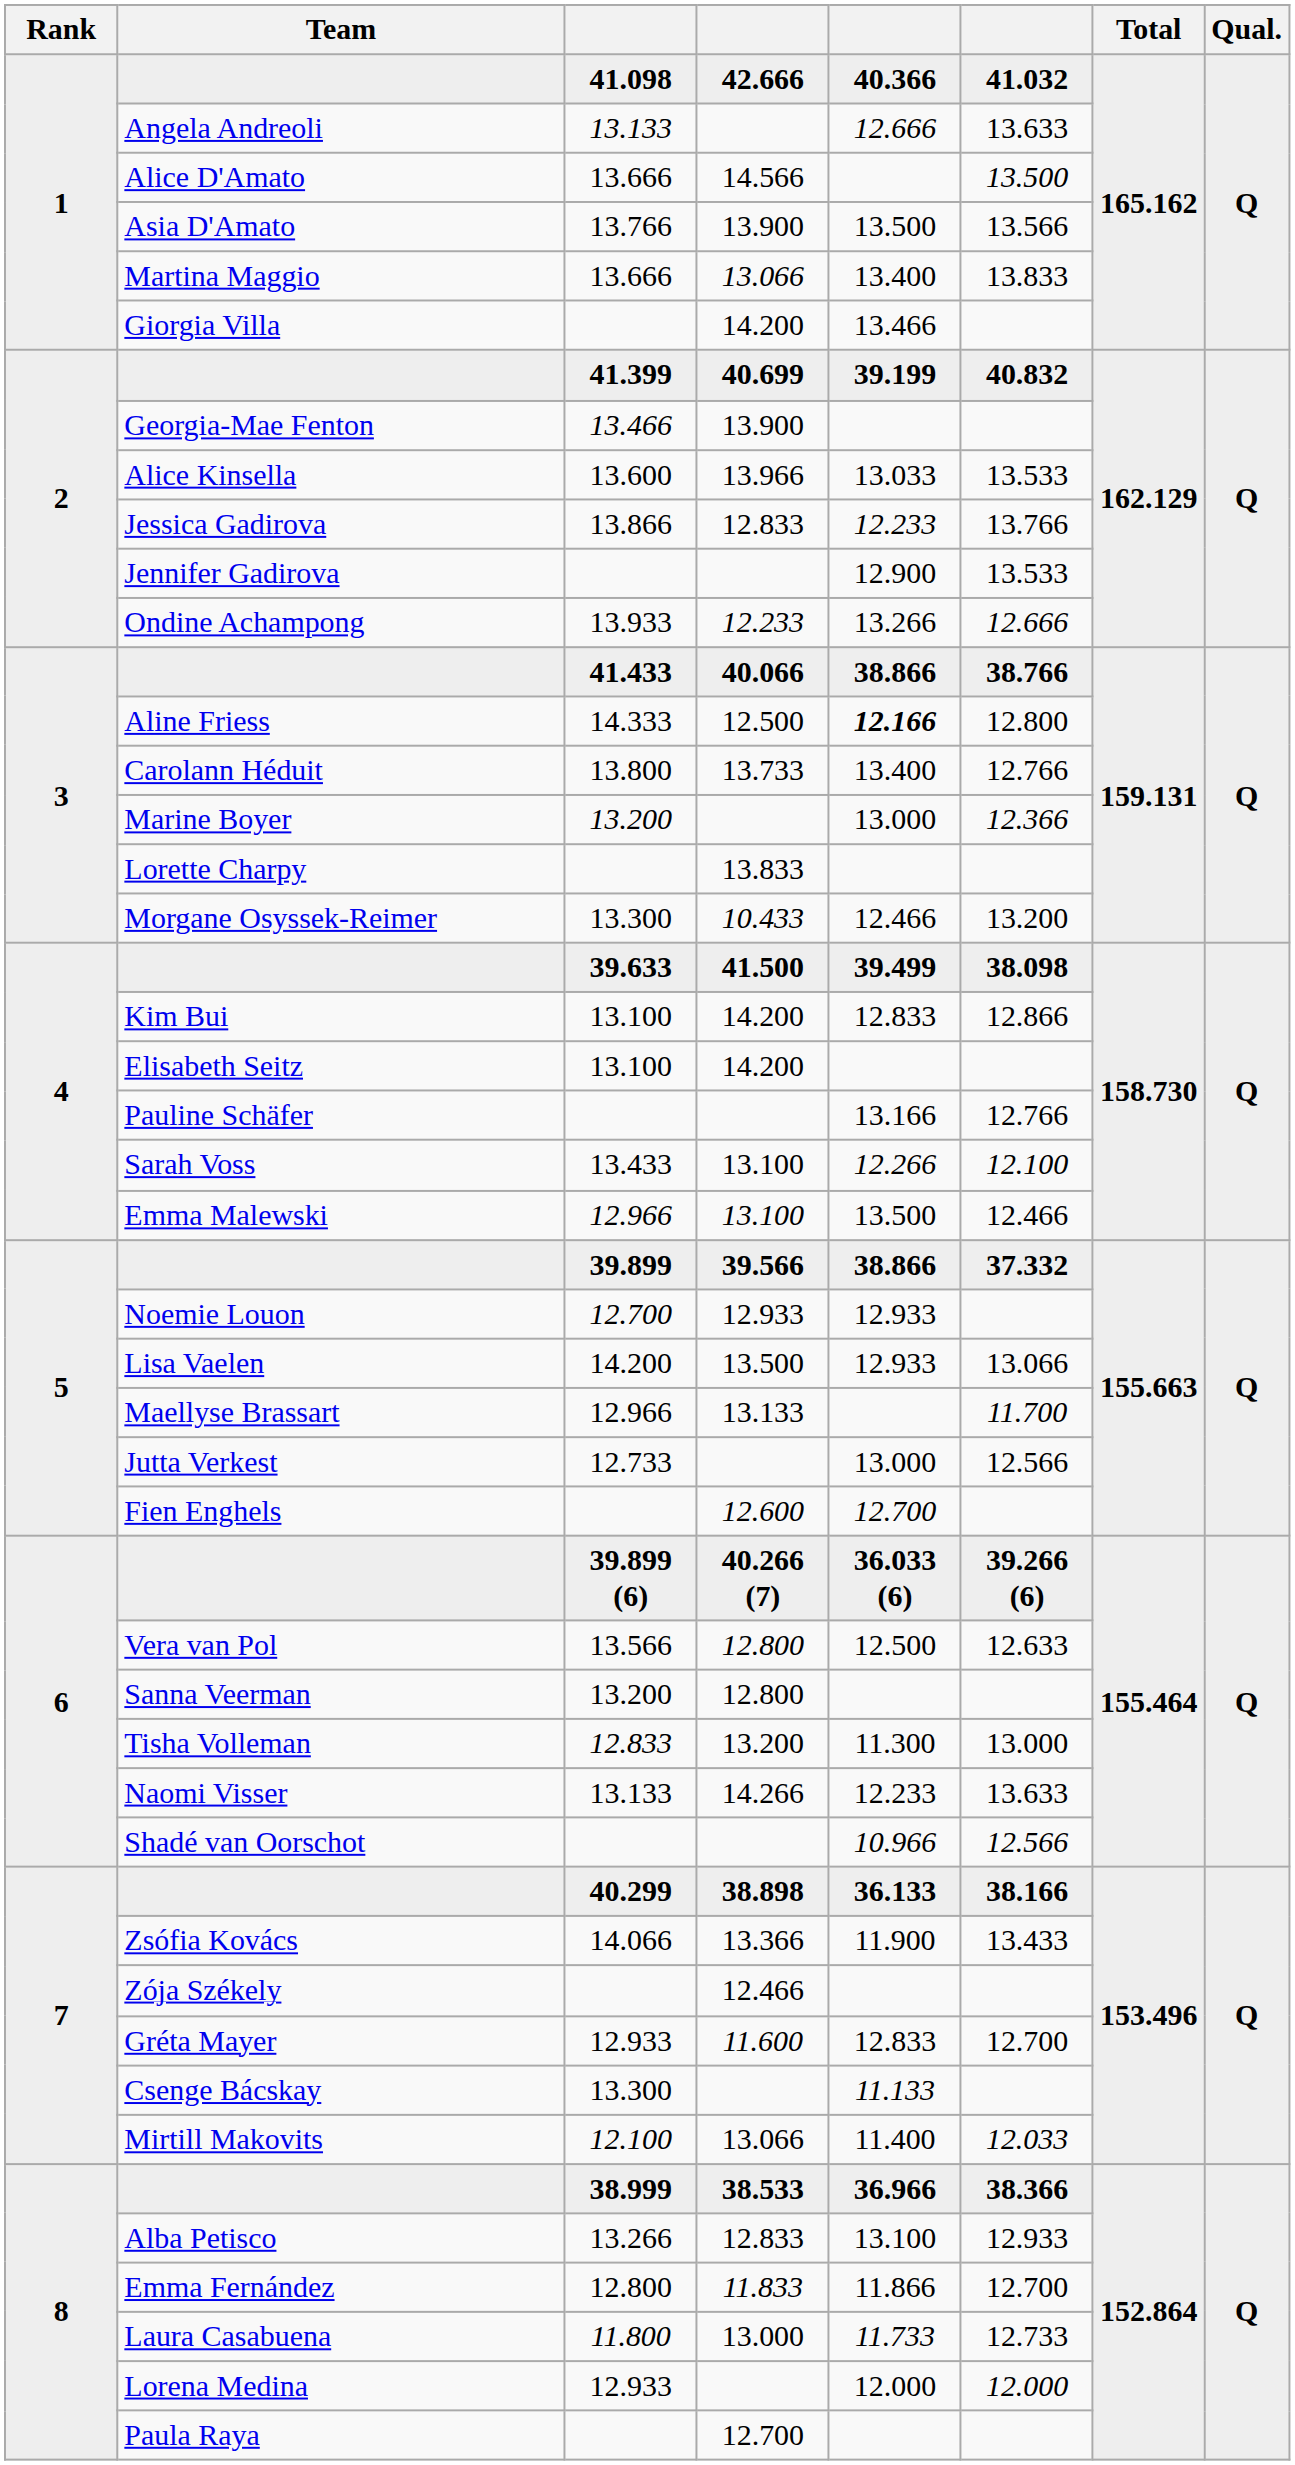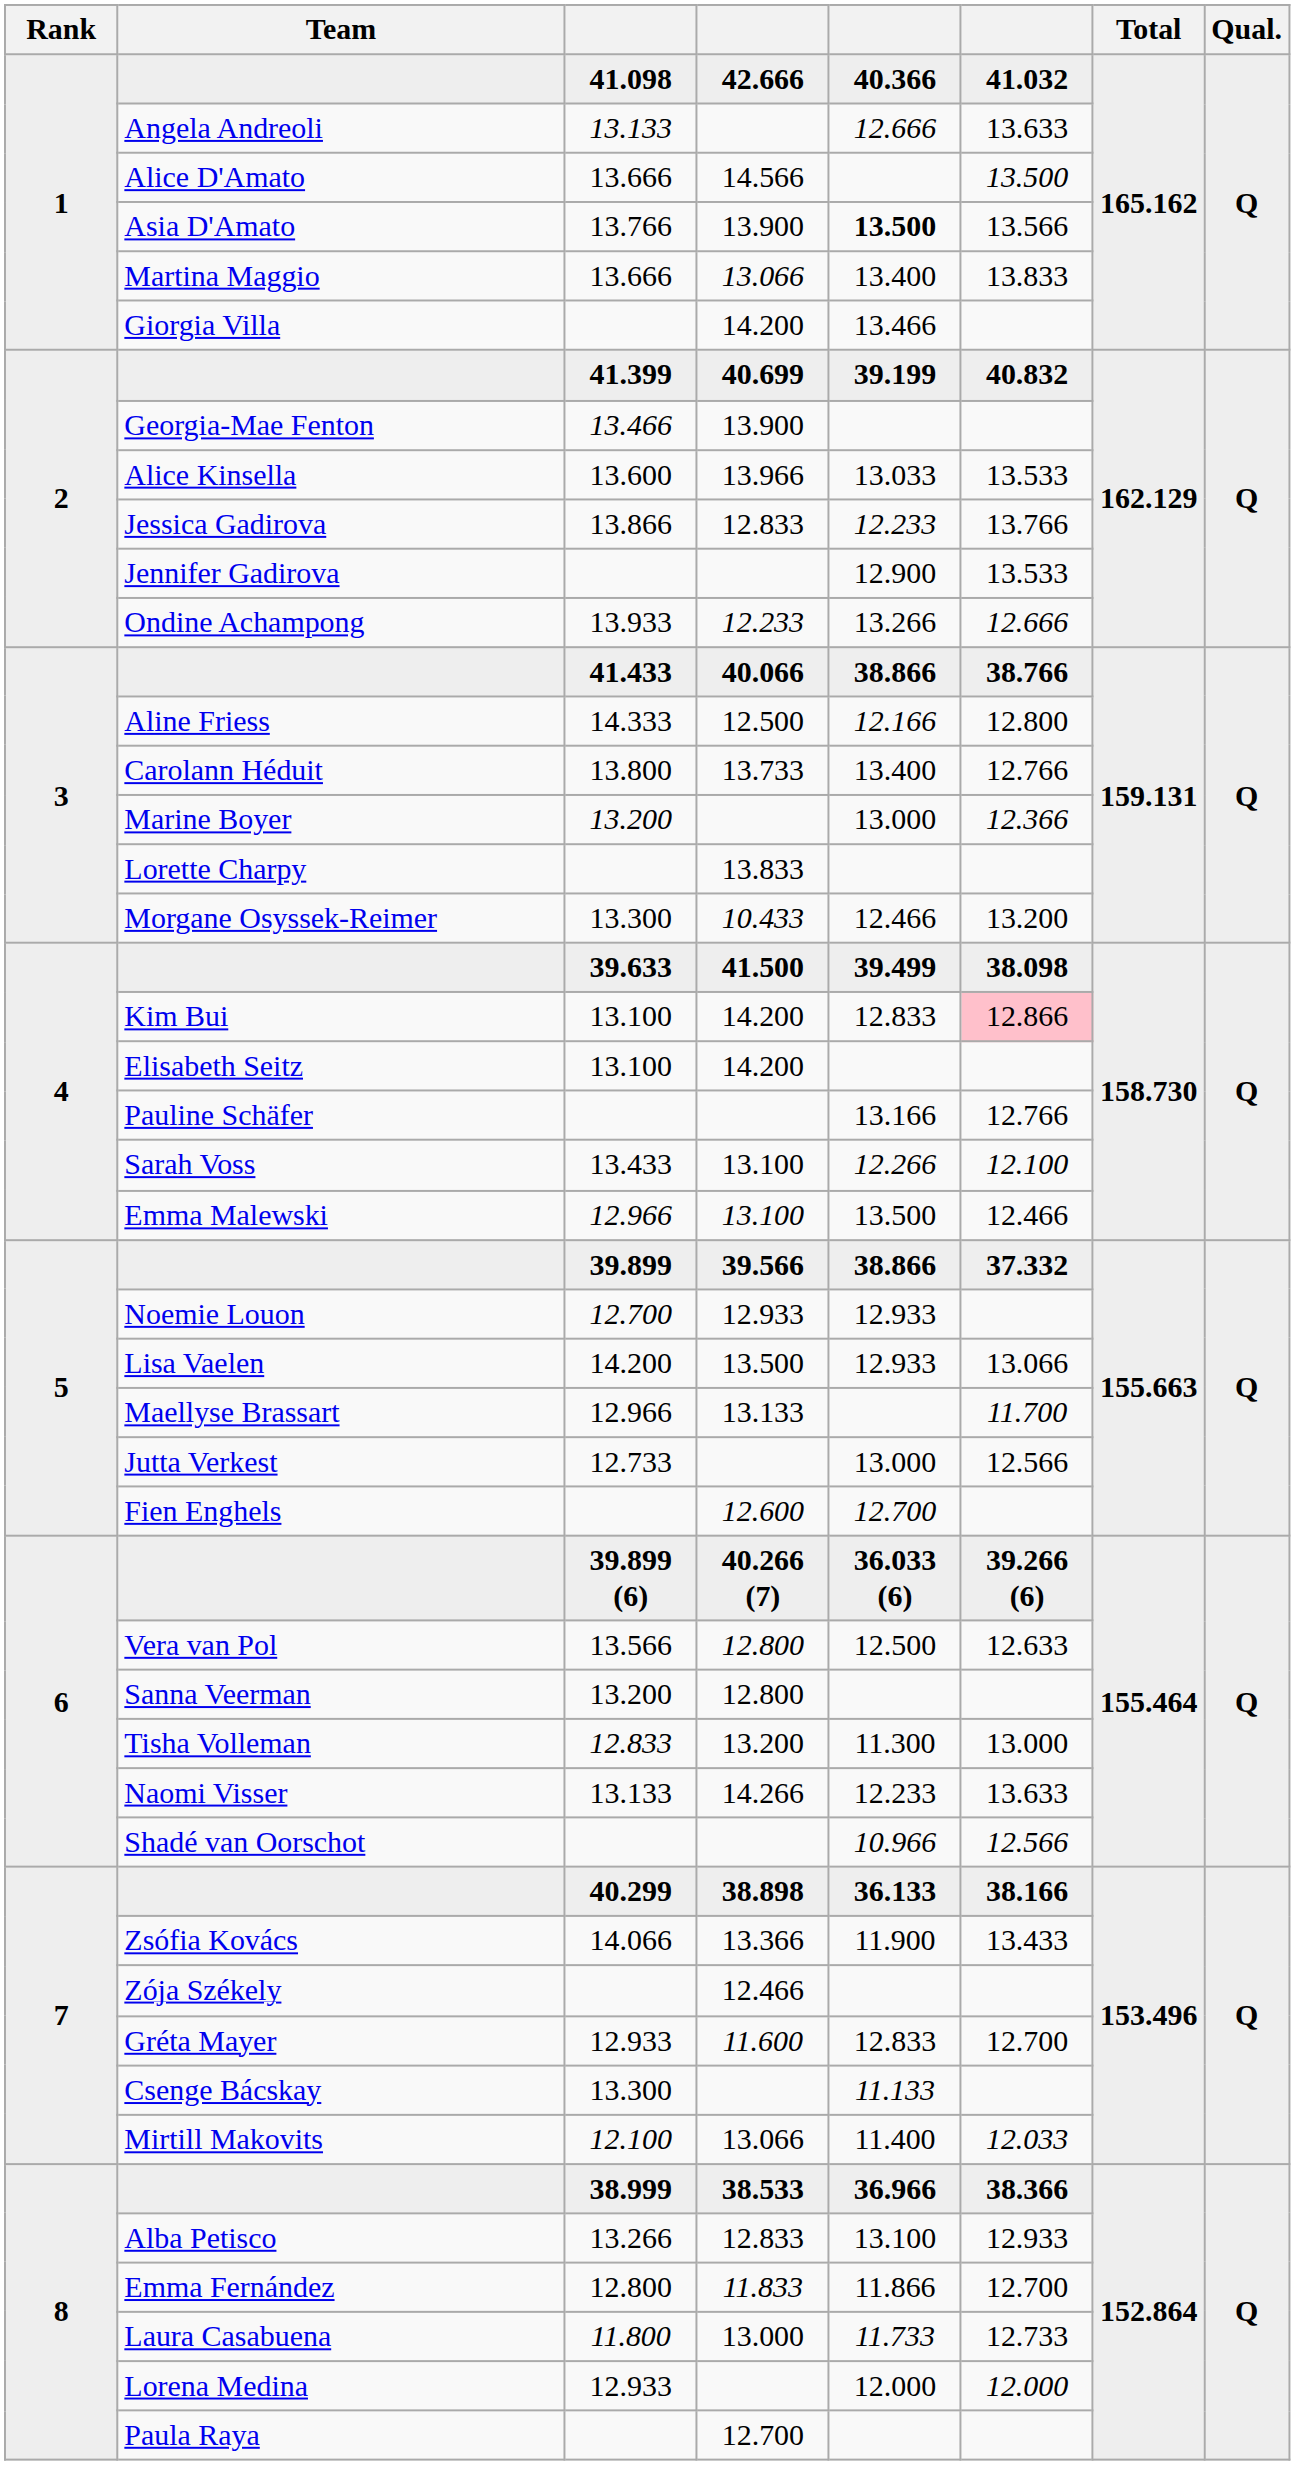(895, 226) normal -> (895, 226) bold
(895, 720) bold -> (895, 720) normal
(1027, 1016) no background -> (1027, 1016) pink background
